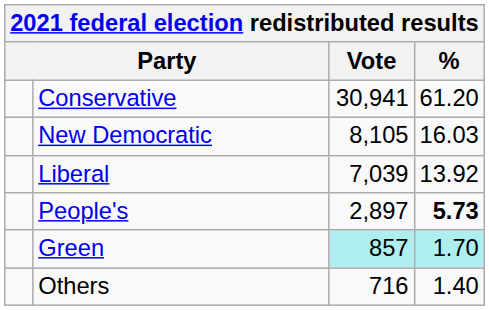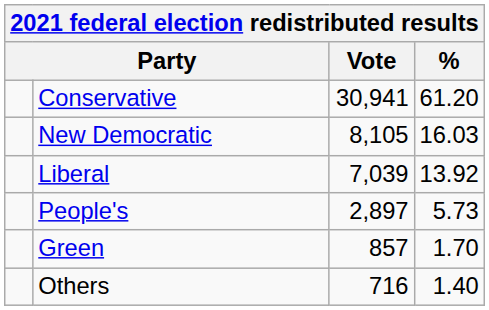(456, 211) bold -> (456, 211) normal
(389, 248) paleturquoise background -> (389, 248) no background
(456, 248) paleturquoise background -> (456, 248) no background
